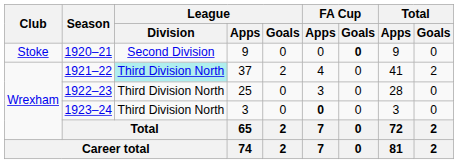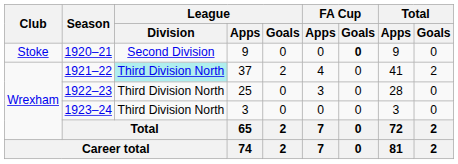(321, 110) bold -> (321, 110) normal
